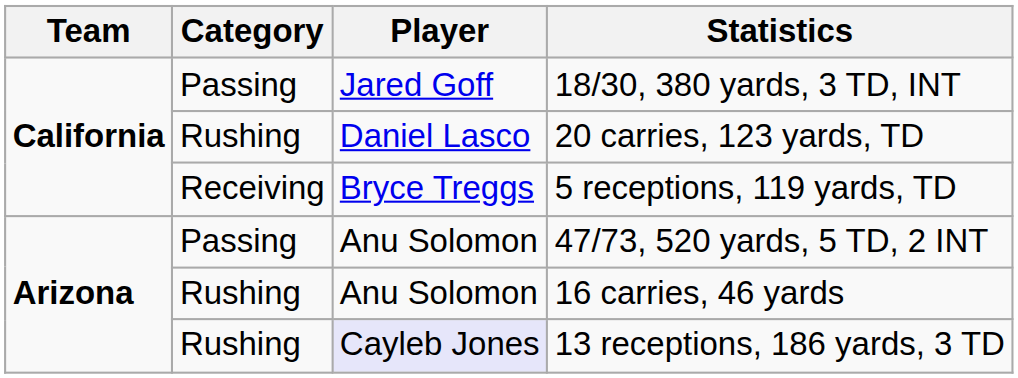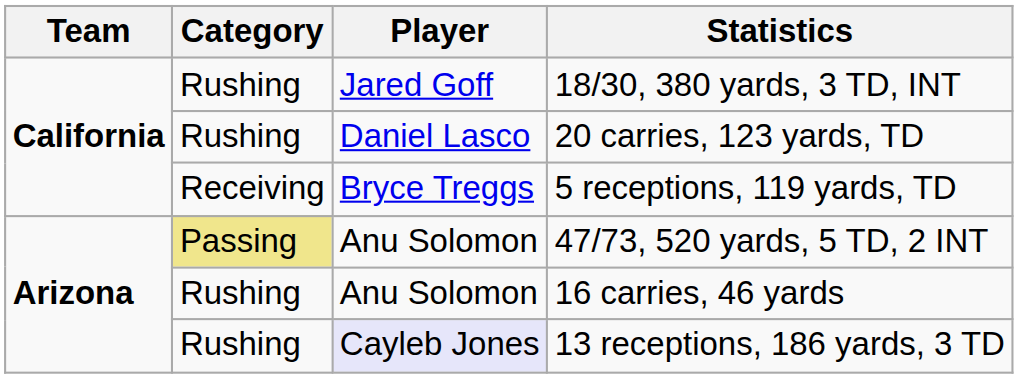(239, 83) Passing -> (240, 83) Rushing
(239, 240) no background -> (239, 240) khaki background
